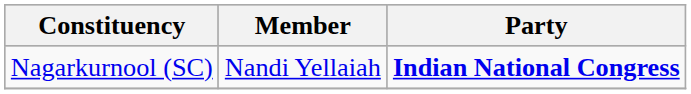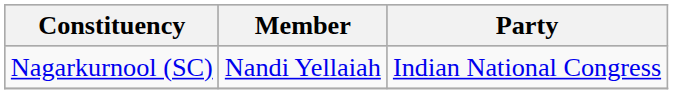(536, 66) bold -> (527, 66) normal
